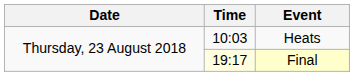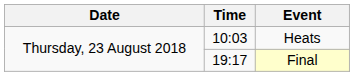(230, 60) lightyellow background -> (230, 60) no background
